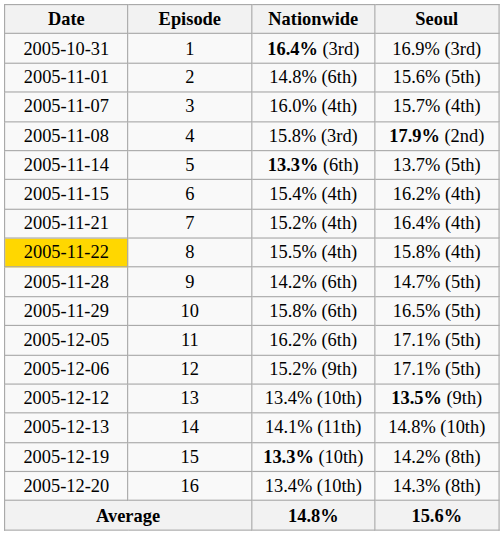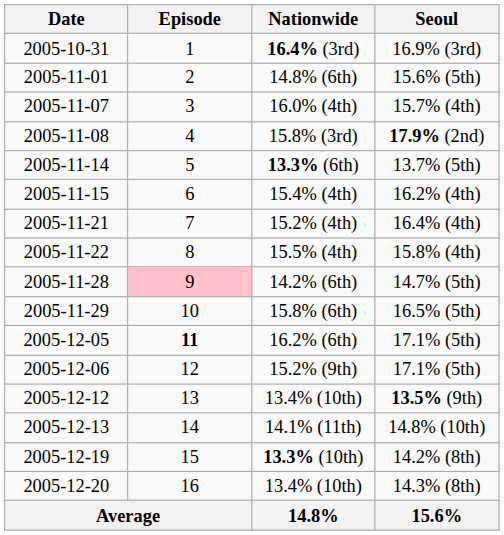(66, 252) gold background -> (66, 252) no background
(190, 281) no background -> (190, 281) pink background
(190, 340) normal -> (190, 340) bold
